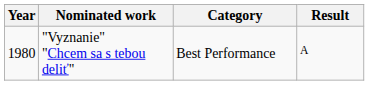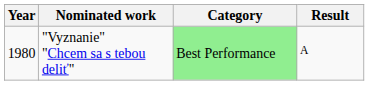(226, 53) no background -> (226, 53) lightgreen background
